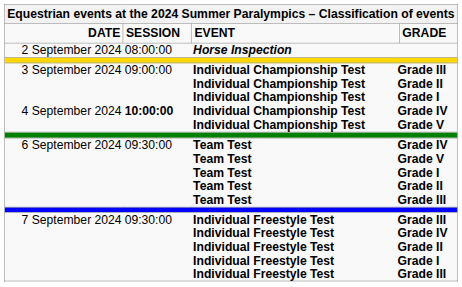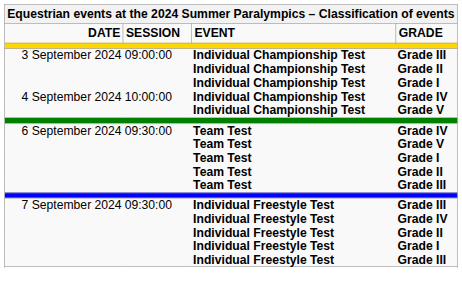- row: (72, 50)
(149, 111) bold -> (148, 96) normal
